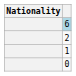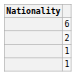(67, 24) lightblue background -> (67, 24) no background
(67, 64) 0 -> (67, 64) 1
